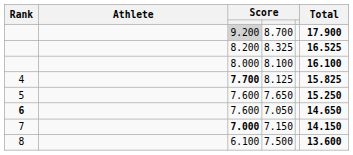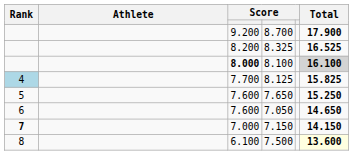(245, 32) lightgrey background -> (245, 32) no background
(245, 64) normal -> (245, 64) bold
(324, 64) no background -> (324, 64) lightgrey background
(21, 80) no background -> (21, 80) lightblue background
(245, 80) bold -> (245, 80) normal
(21, 111) bold -> (21, 111) normal
(21, 127) normal -> (21, 127) bold
(245, 127) bold -> (245, 127) normal
(324, 142) no background -> (324, 142) lightyellow background
